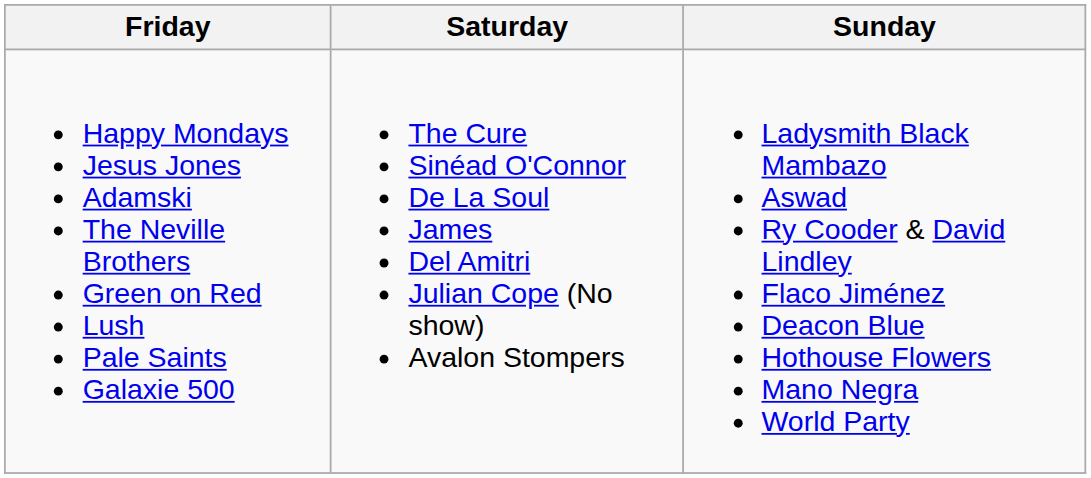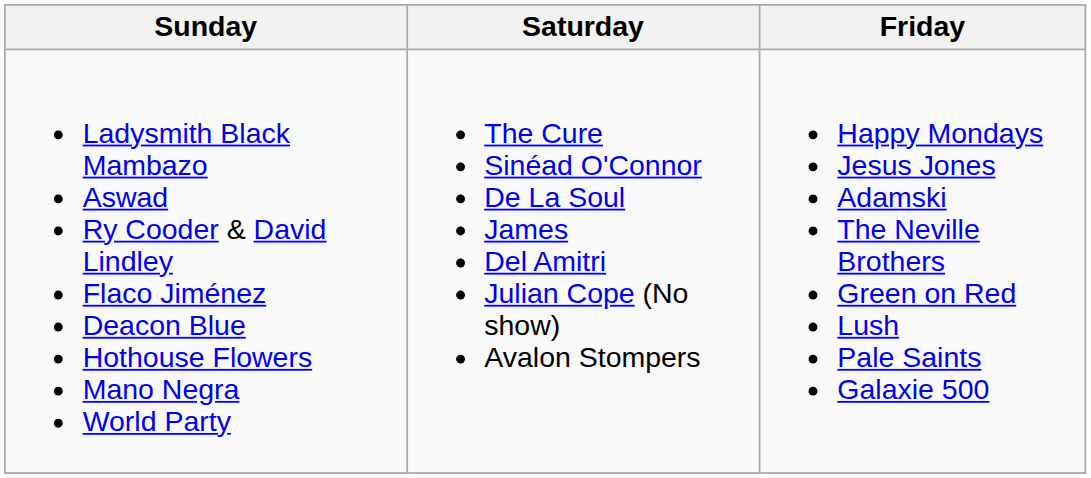columns swapped: (168, 27) <-> (885, 27)
